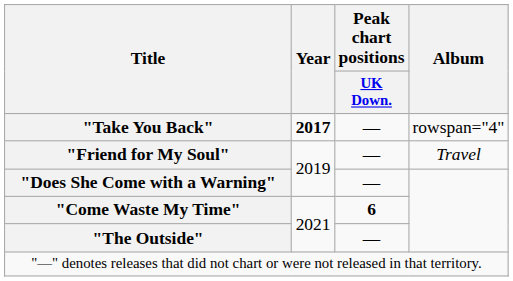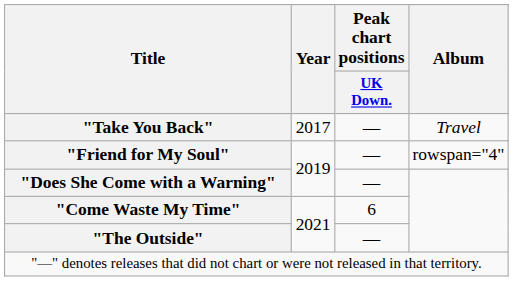(313, 127) bold -> (313, 127) normal
(458, 127) rowspan="4" -> (458, 127) Travel
(458, 154) Travel -> (458, 154) rowspan="4"
(372, 210) bold -> (372, 210) normal
